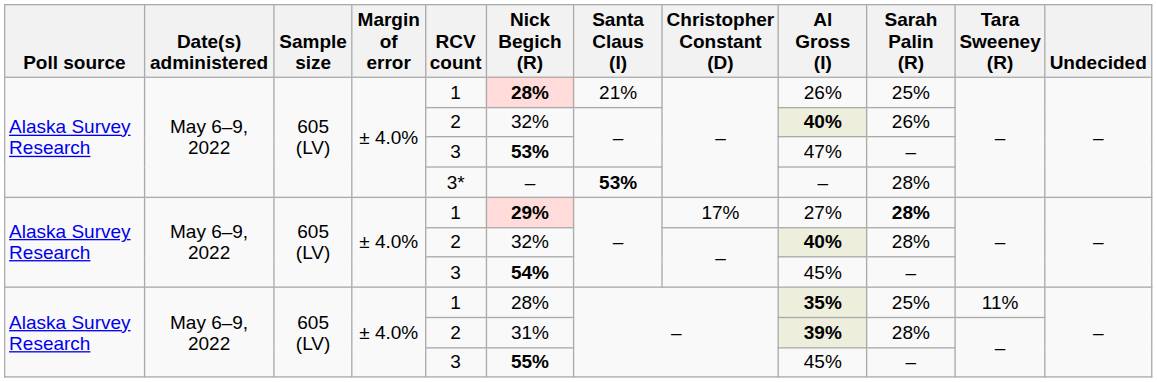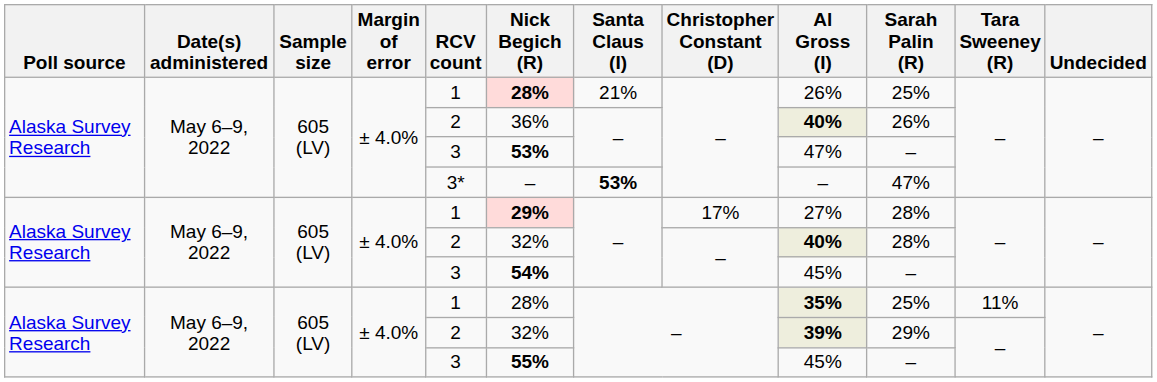(530, 122) 32% -> (530, 122) 36%
(911, 182) 28% -> (911, 182) 47%
(911, 212) bold -> (911, 212) normal
(530, 333) 31% -> (530, 333) 32%
(911, 333) 28% -> (911, 333) 29%
